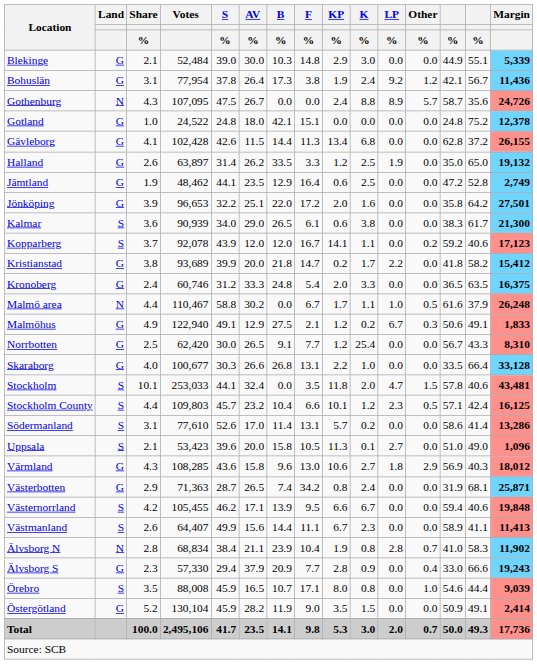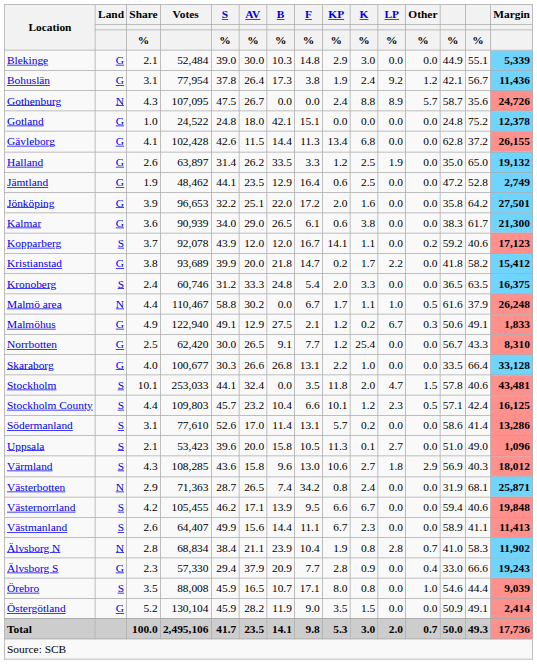(121, 223) S -> (120, 223) G
(120, 283) G -> (121, 283) S
(120, 466) G -> (121, 466) S
(120, 486) G -> (120, 486) N
